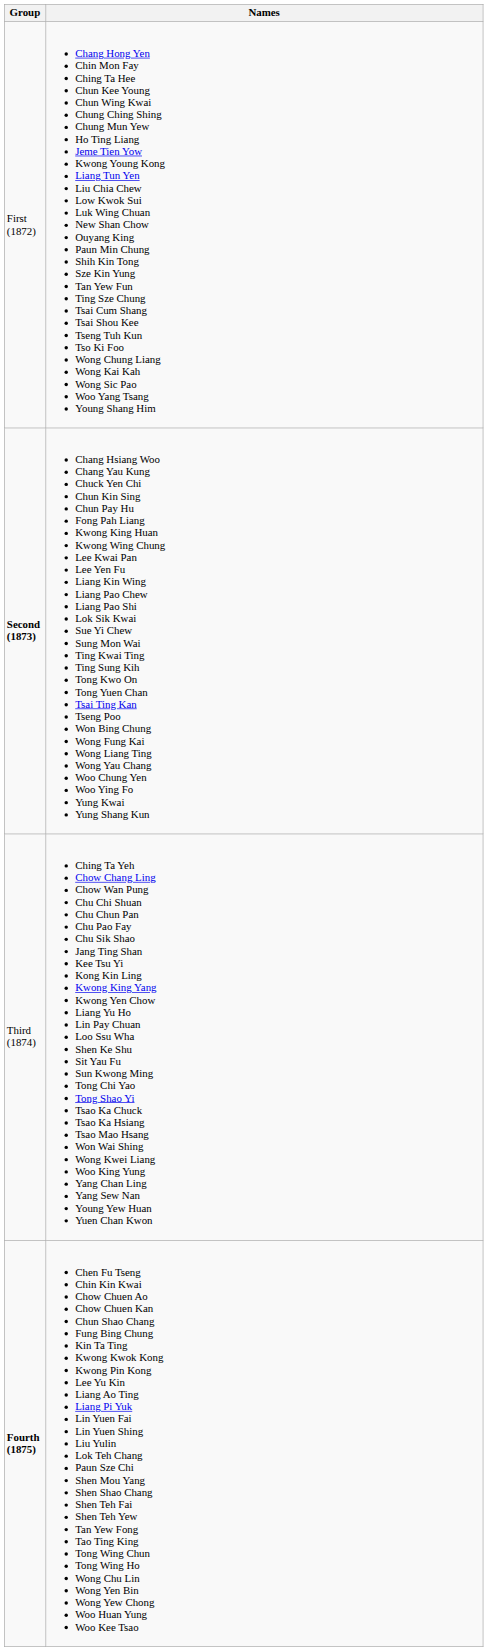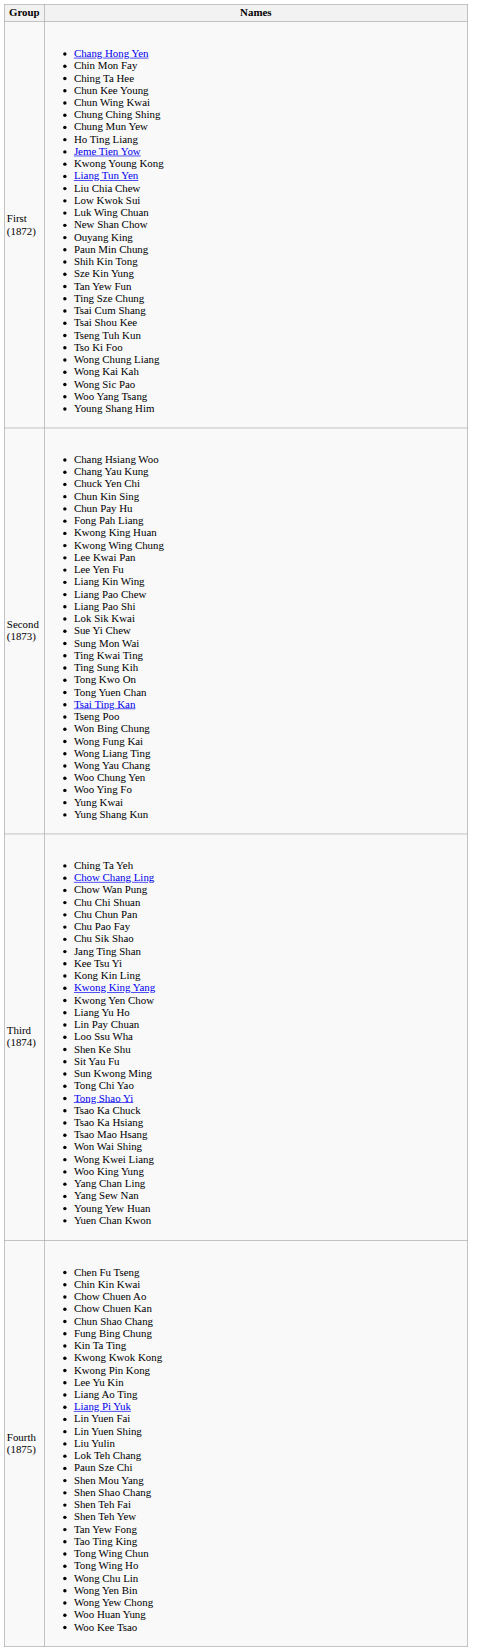(23, 631) bold -> (23, 631) normal
(23, 1443) bold -> (21, 1443) normal
